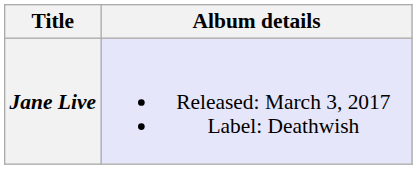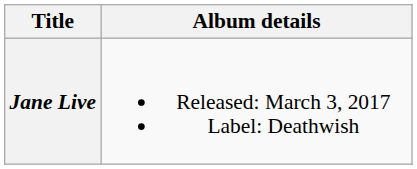(257, 113) lavender background -> (257, 113) no background
